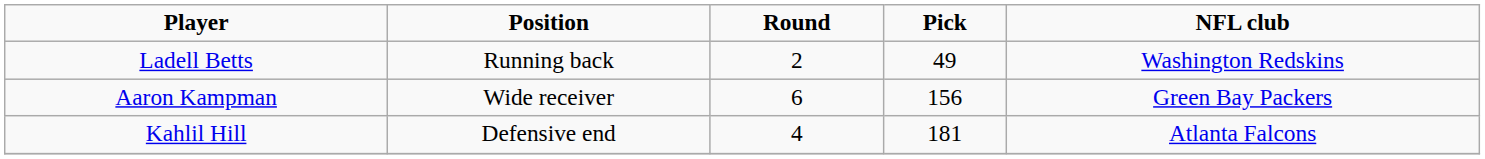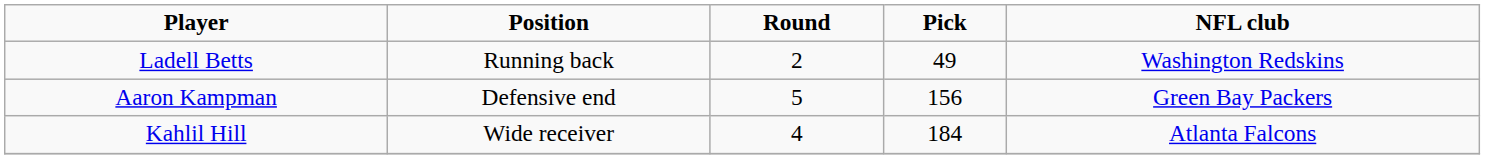(549, 97) Wide receiver -> (549, 97) Defensive end
(797, 97) 6 -> (797, 97) 5
(549, 134) Defensive end -> (549, 134) Wide receiver
(945, 134) 181 -> (945, 134) 184
